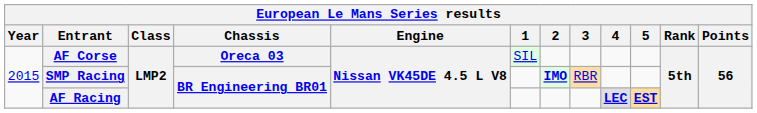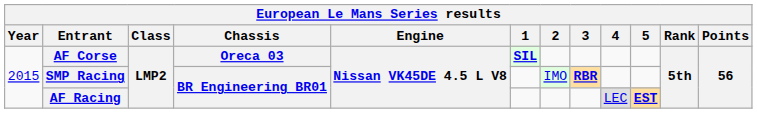(525, 56) normal -> (525, 56) bold
(555, 77) bold -> (555, 77) normal
(585, 77) normal -> (585, 77) bold
(616, 98) bold -> (616, 98) normal
